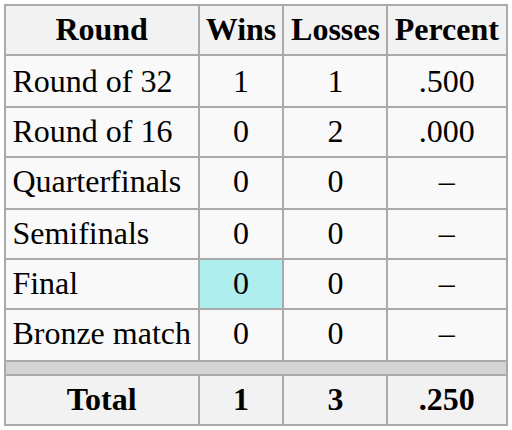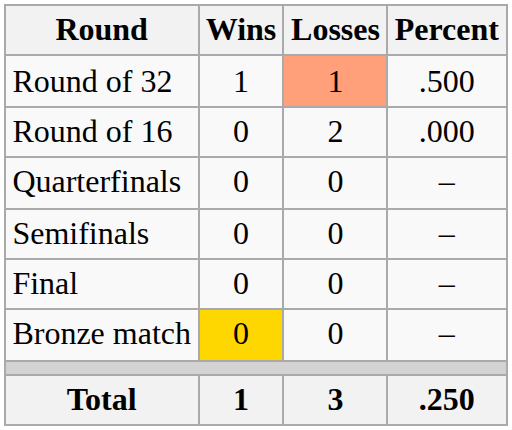(335, 80) no background -> (335, 80) lightsalmon background
(241, 283) paleturquoise background -> (241, 283) no background
(241, 334) no background -> (241, 334) gold background
